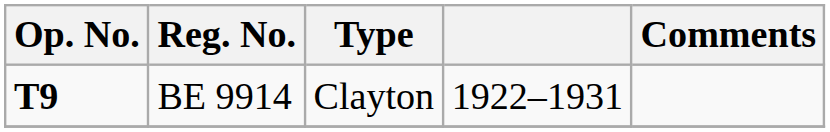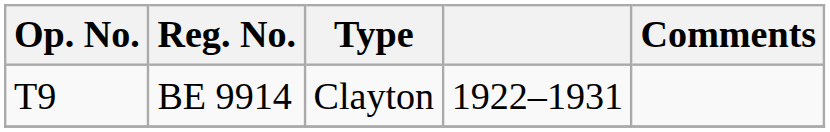(36, 95) bold -> (35, 95) normal
